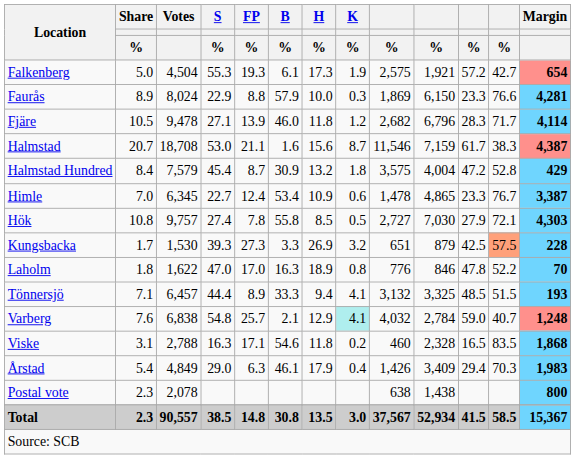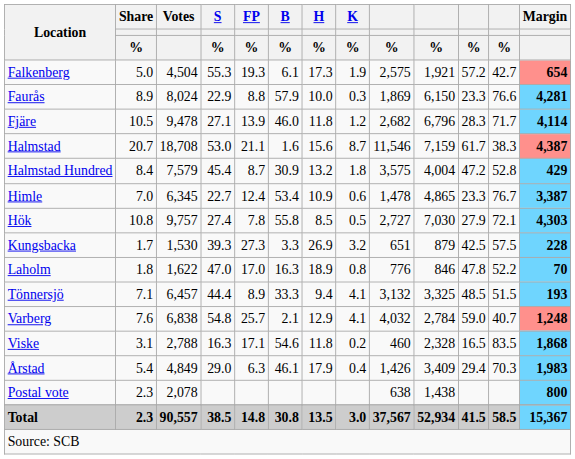(504, 245) lightsalmon background -> (504, 245) no background
(358, 318) paleturquoise background -> (358, 318) no background
